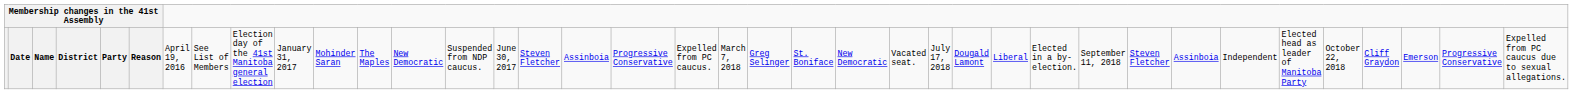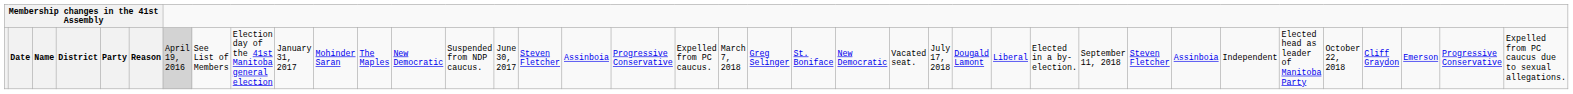(177, 58) no background -> (177, 58) lightgrey background
